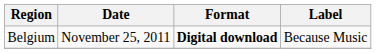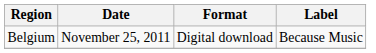(227, 37) bold -> (225, 37) normal
